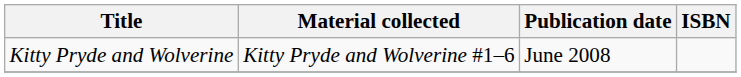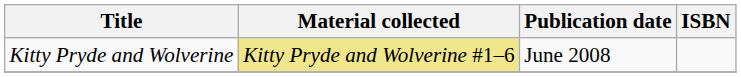(379, 54) no background -> (379, 54) khaki background
